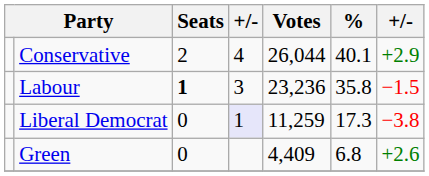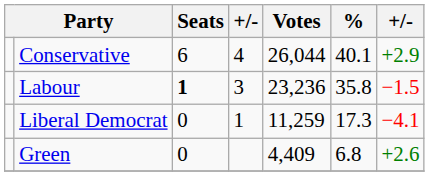(182, 54) 2 -> (182, 54) 6
(239, 120) lavender background -> (239, 120) no background
(401, 120) −3.8 -> (401, 120) −4.1
